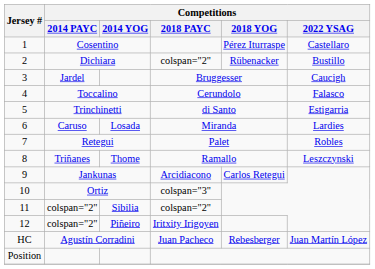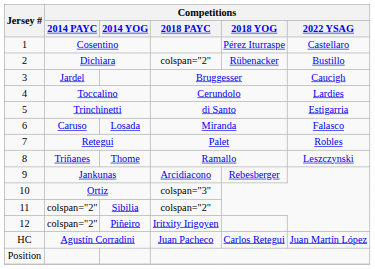(328, 93) Falasco -> (328, 93) Lardies
(328, 126) Lardies -> (328, 126) Falasco
(254, 175) Carlos Retegui -> (254, 175) Rebesberger
(254, 239) Rebesberger -> (254, 239) Carlos Retegui
